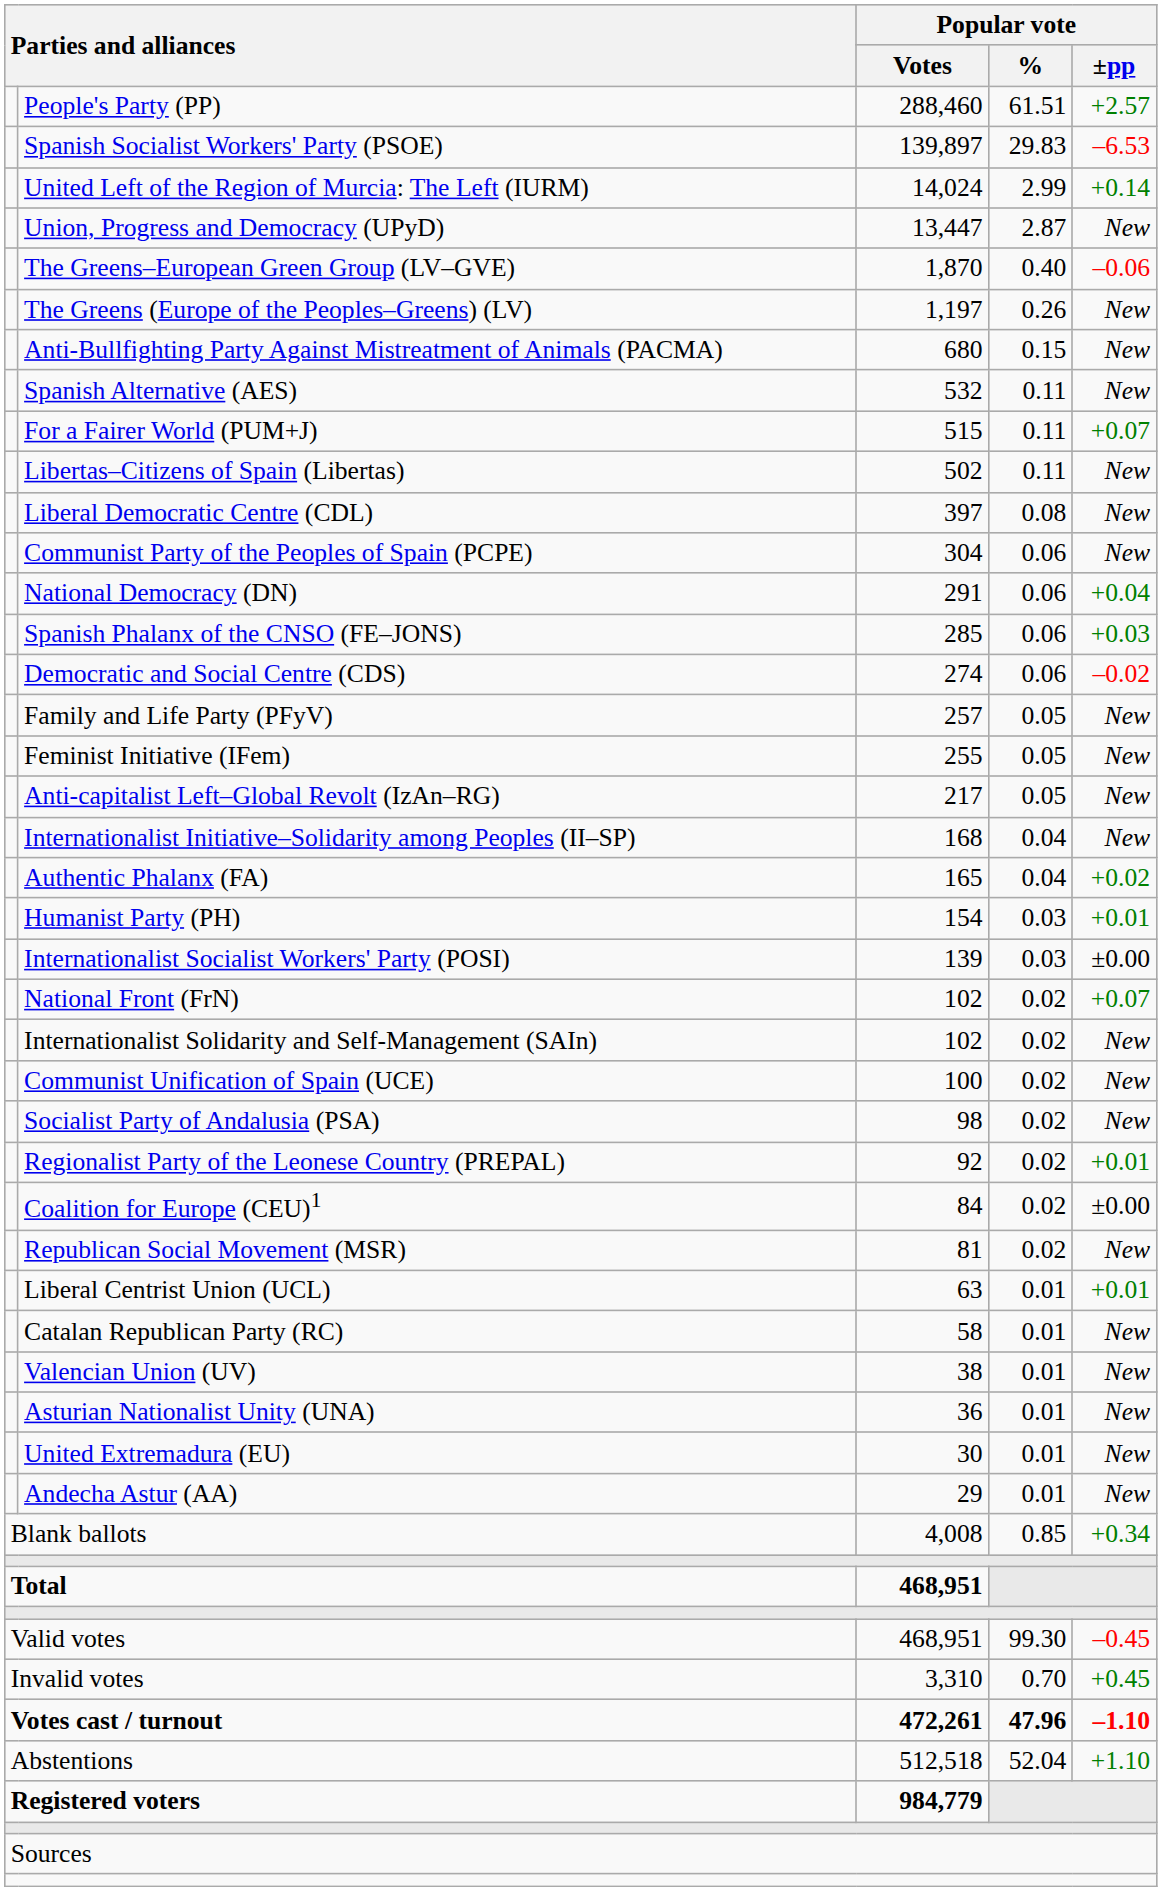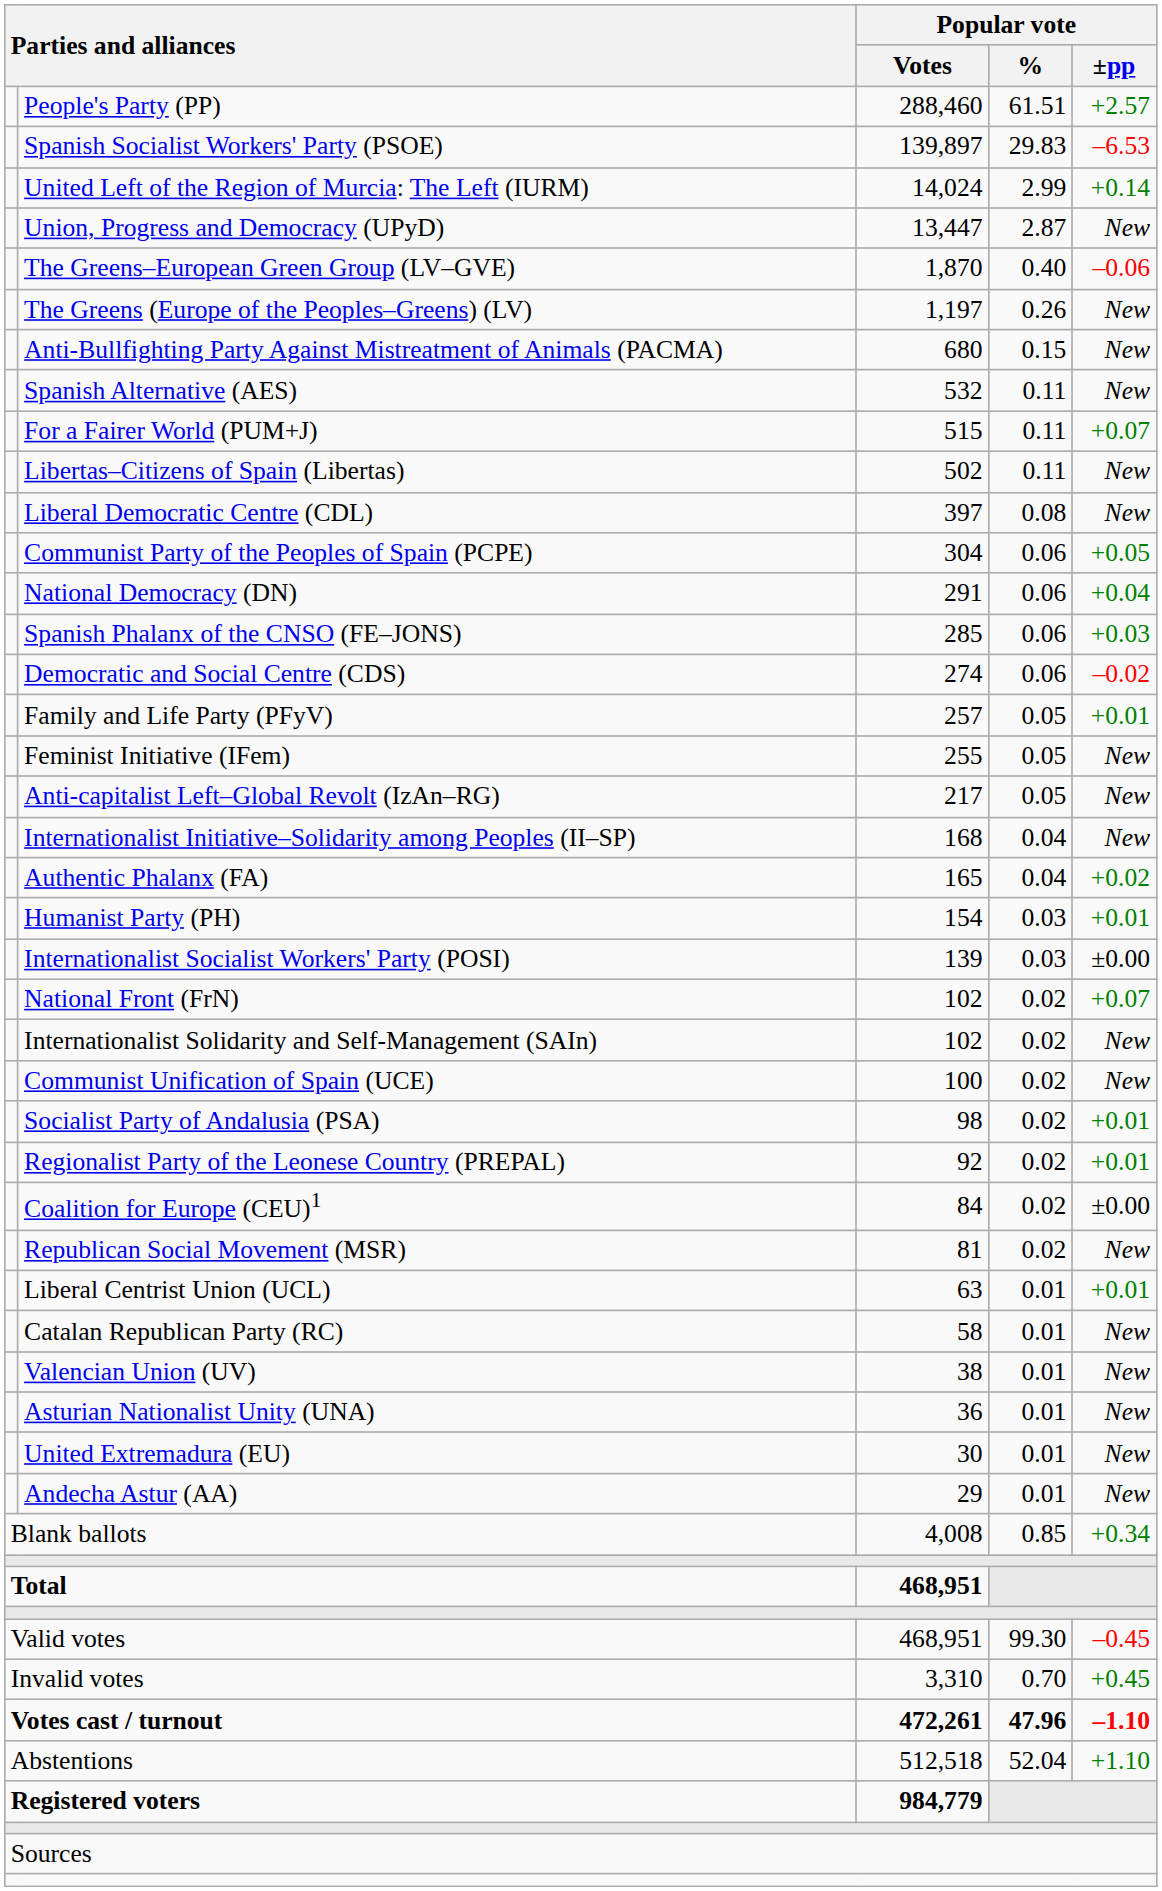(1127, 552) New -> (1120, 552) +0.05
(1127, 715) New -> (1120, 715) +0.01
(1127, 1120) New -> (1120, 1120) +0.01
